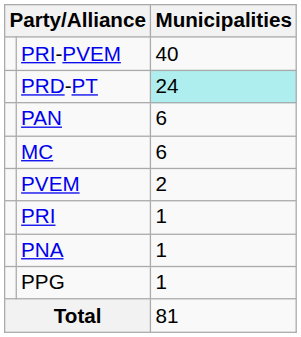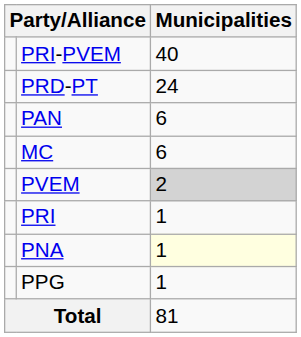(167, 86) paleturquoise background -> (167, 86) no background
(161, 184) no background -> (161, 184) lightgrey background
(161, 250) no background -> (161, 250) lightyellow background
